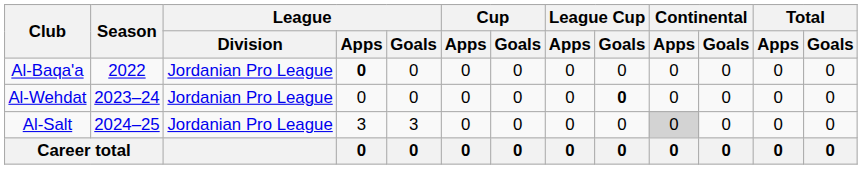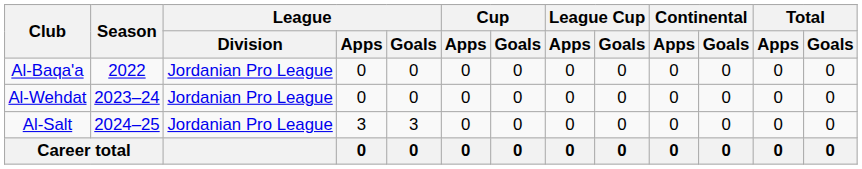(361, 71) bold -> (361, 71) normal
(622, 97) bold -> (622, 97) normal
(674, 124) lightgrey background -> (674, 124) no background
